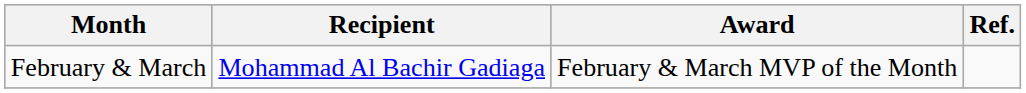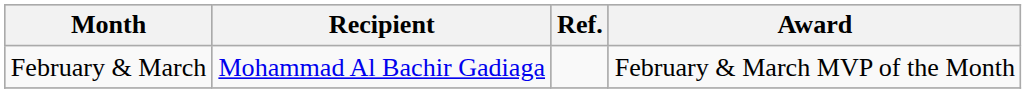columns swapped: (757, 25) <-> (992, 25)
